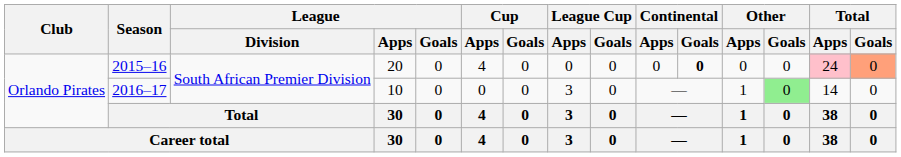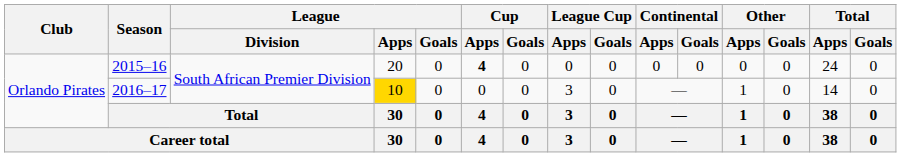(482, 66) normal -> (482, 66) bold
(700, 66) bold -> (700, 66) normal
(830, 66) pink background -> (830, 66) no background
(873, 66) lightsalmon background -> (873, 66) no background
(395, 90) no background -> (395, 90) gold background
(787, 90) lightgreen background -> (787, 90) no background
